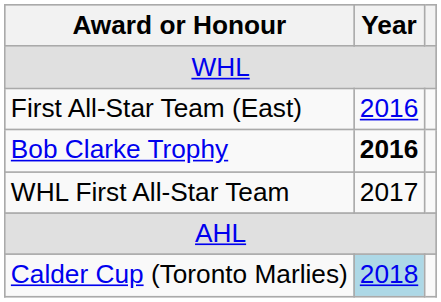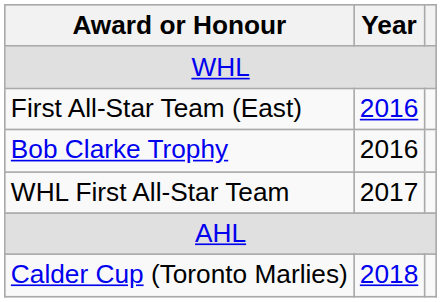(389, 150) bold -> (389, 150) normal
(389, 274) lightblue background -> (389, 274) no background
